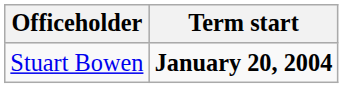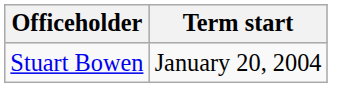(243, 62) bold -> (238, 62) normal
